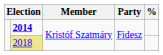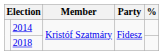(22, 27) bold -> (22, 27) normal
(22, 43) khaki background -> (22, 43) no background
